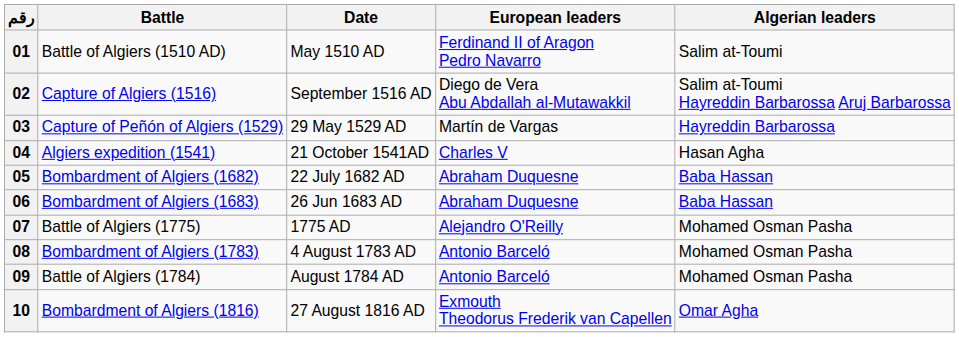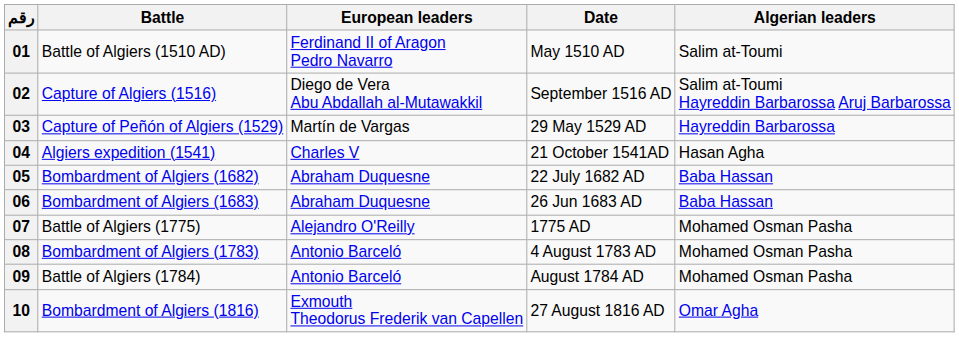columns swapped: (361, 17) <-> (555, 17)
